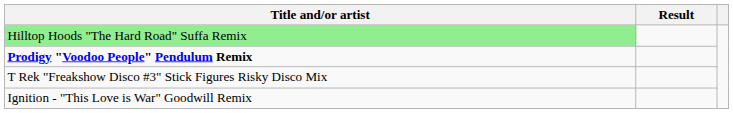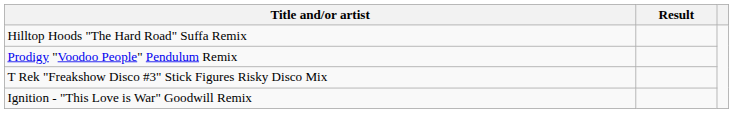(127, 35) lightgreen background -> (127, 35) no background
(130, 56) bold -> (122, 56) normal
